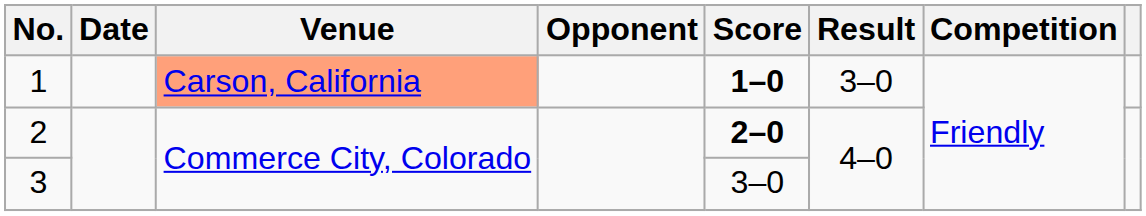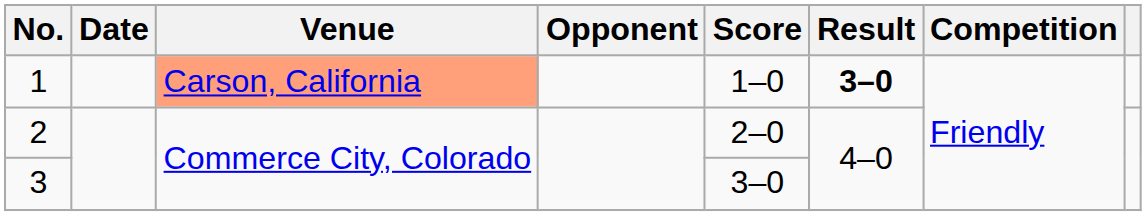(757, 81) bold -> (757, 81) normal
(866, 81) normal -> (866, 81) bold
(757, 132) bold -> (757, 132) normal
